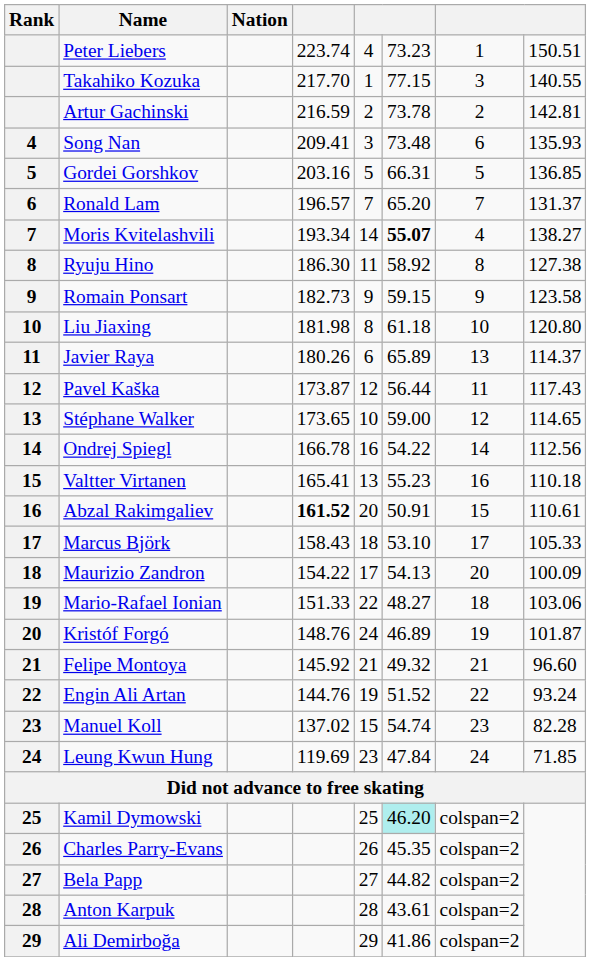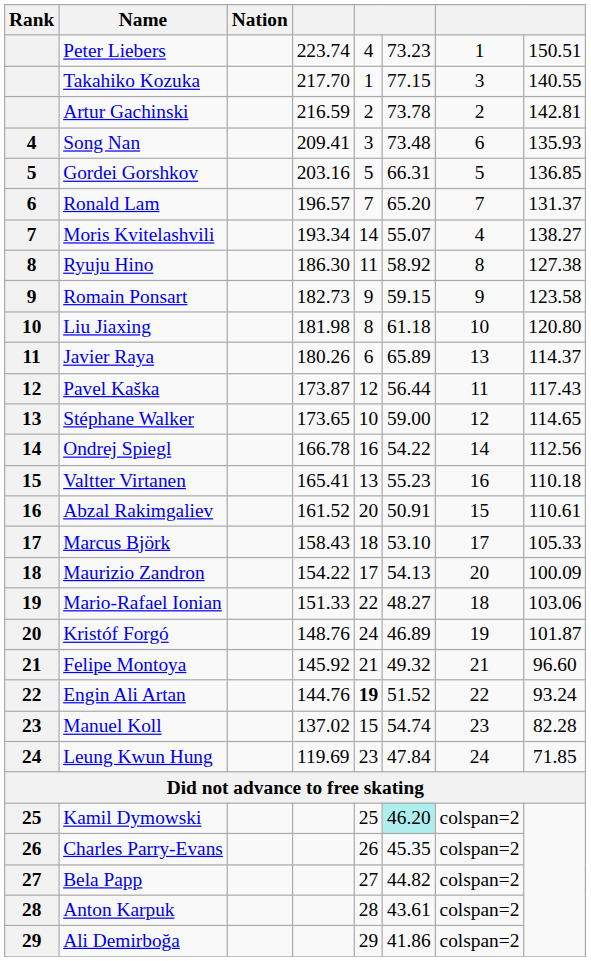(409, 234) bold -> (409, 234) normal
(323, 511) bold -> (323, 511) normal
(369, 695) normal -> (369, 695) bold
